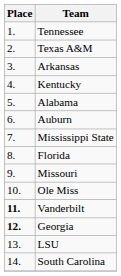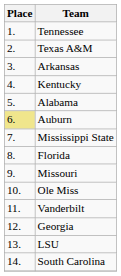(11, 119) no background -> (11, 119) khaki background
(14, 208) bold -> (14, 208) normal
(14, 226) bold -> (14, 226) normal
